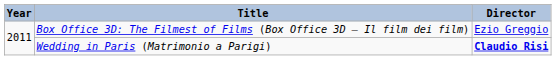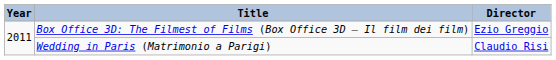(511, 46) bold -> (511, 46) normal
